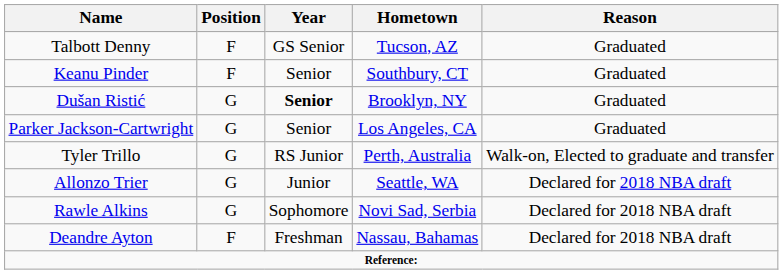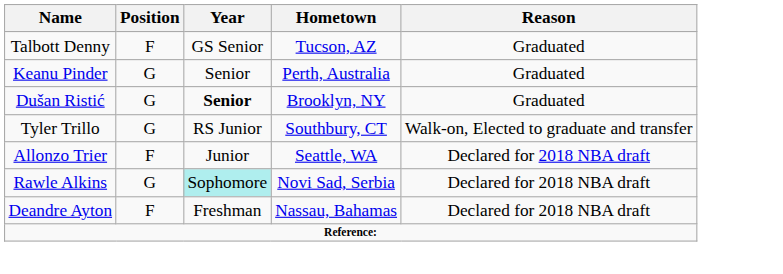(231, 73) F -> (150, 73) G
(417, 73) Southbury, CT -> (336, 73) Perth, Australia
- row: (101, 127)
(417, 155) Perth, Australia -> (336, 127) Southbury, CT
(231, 182) G -> (150, 155) F
(309, 210) no background -> (227, 182) paleturquoise background
